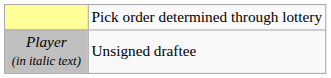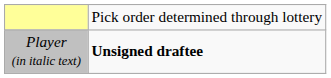(144, 51) normal -> (147, 51) bold
